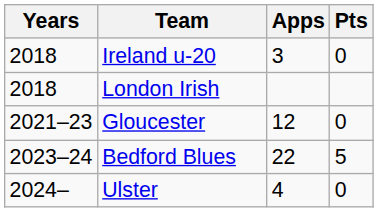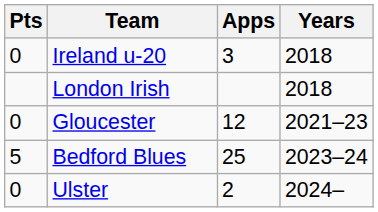columns swapped: (51, 21) <-> (351, 21)
(283, 156) 22 -> (234, 156) 25
(278, 190) 4 -> (228, 190) 2
